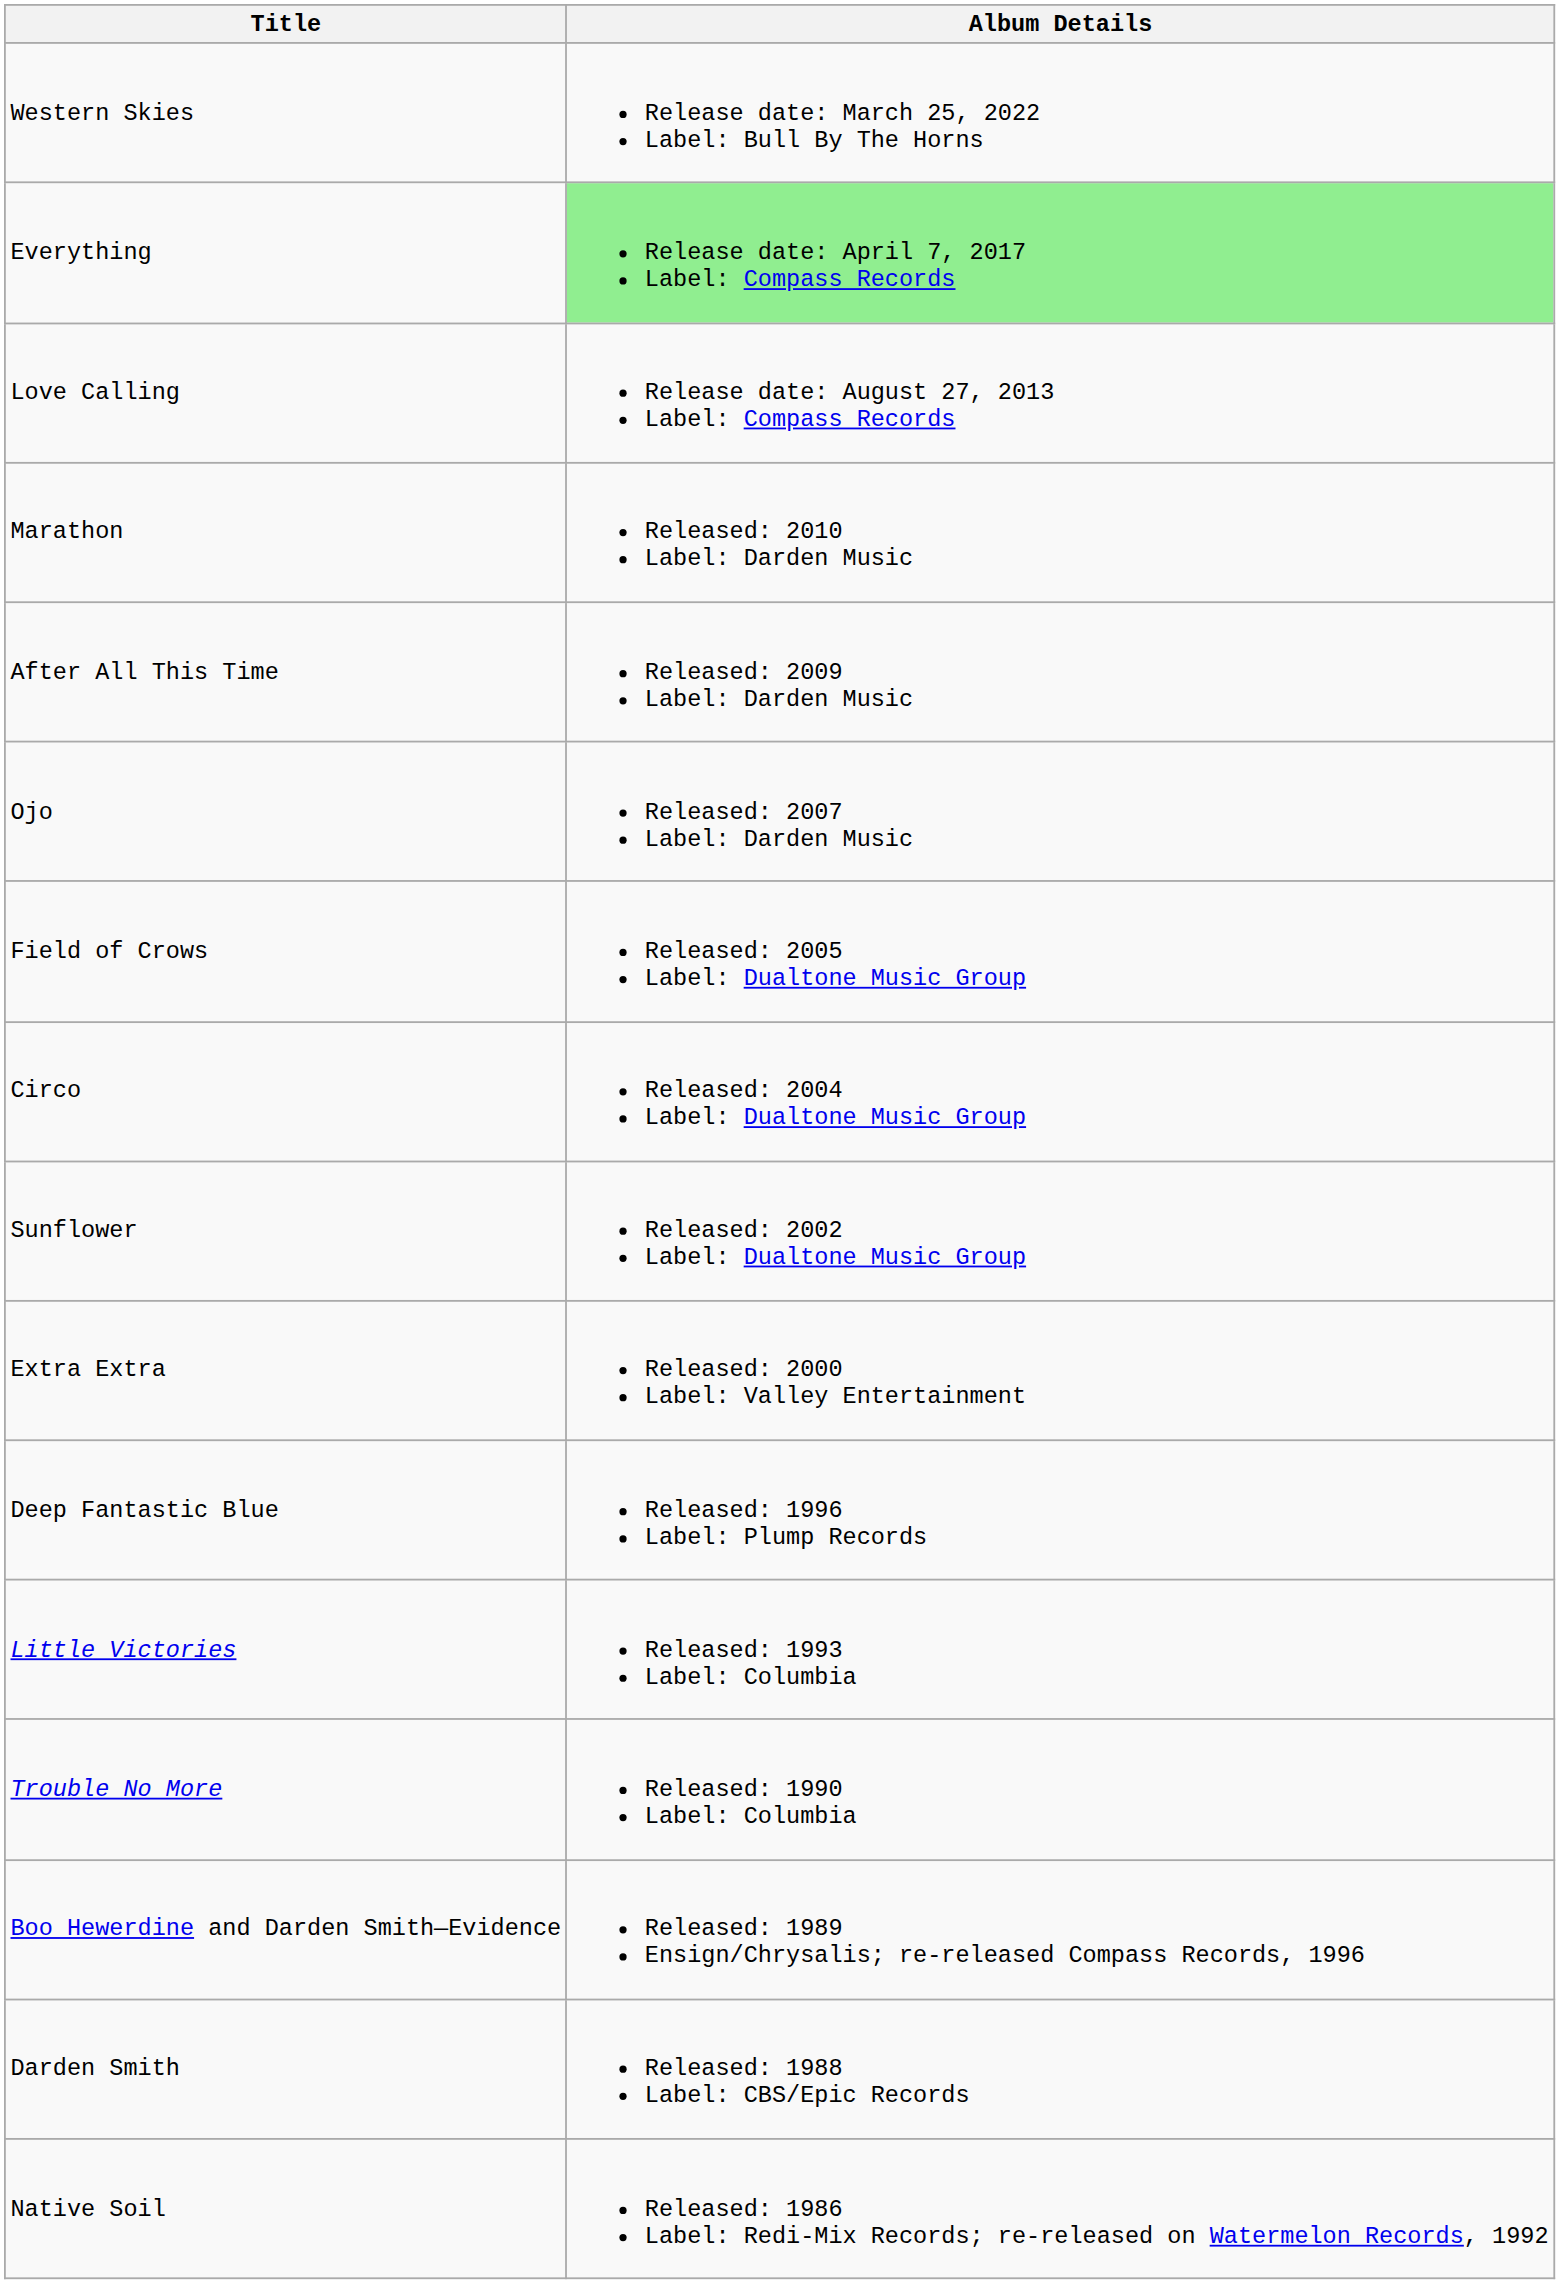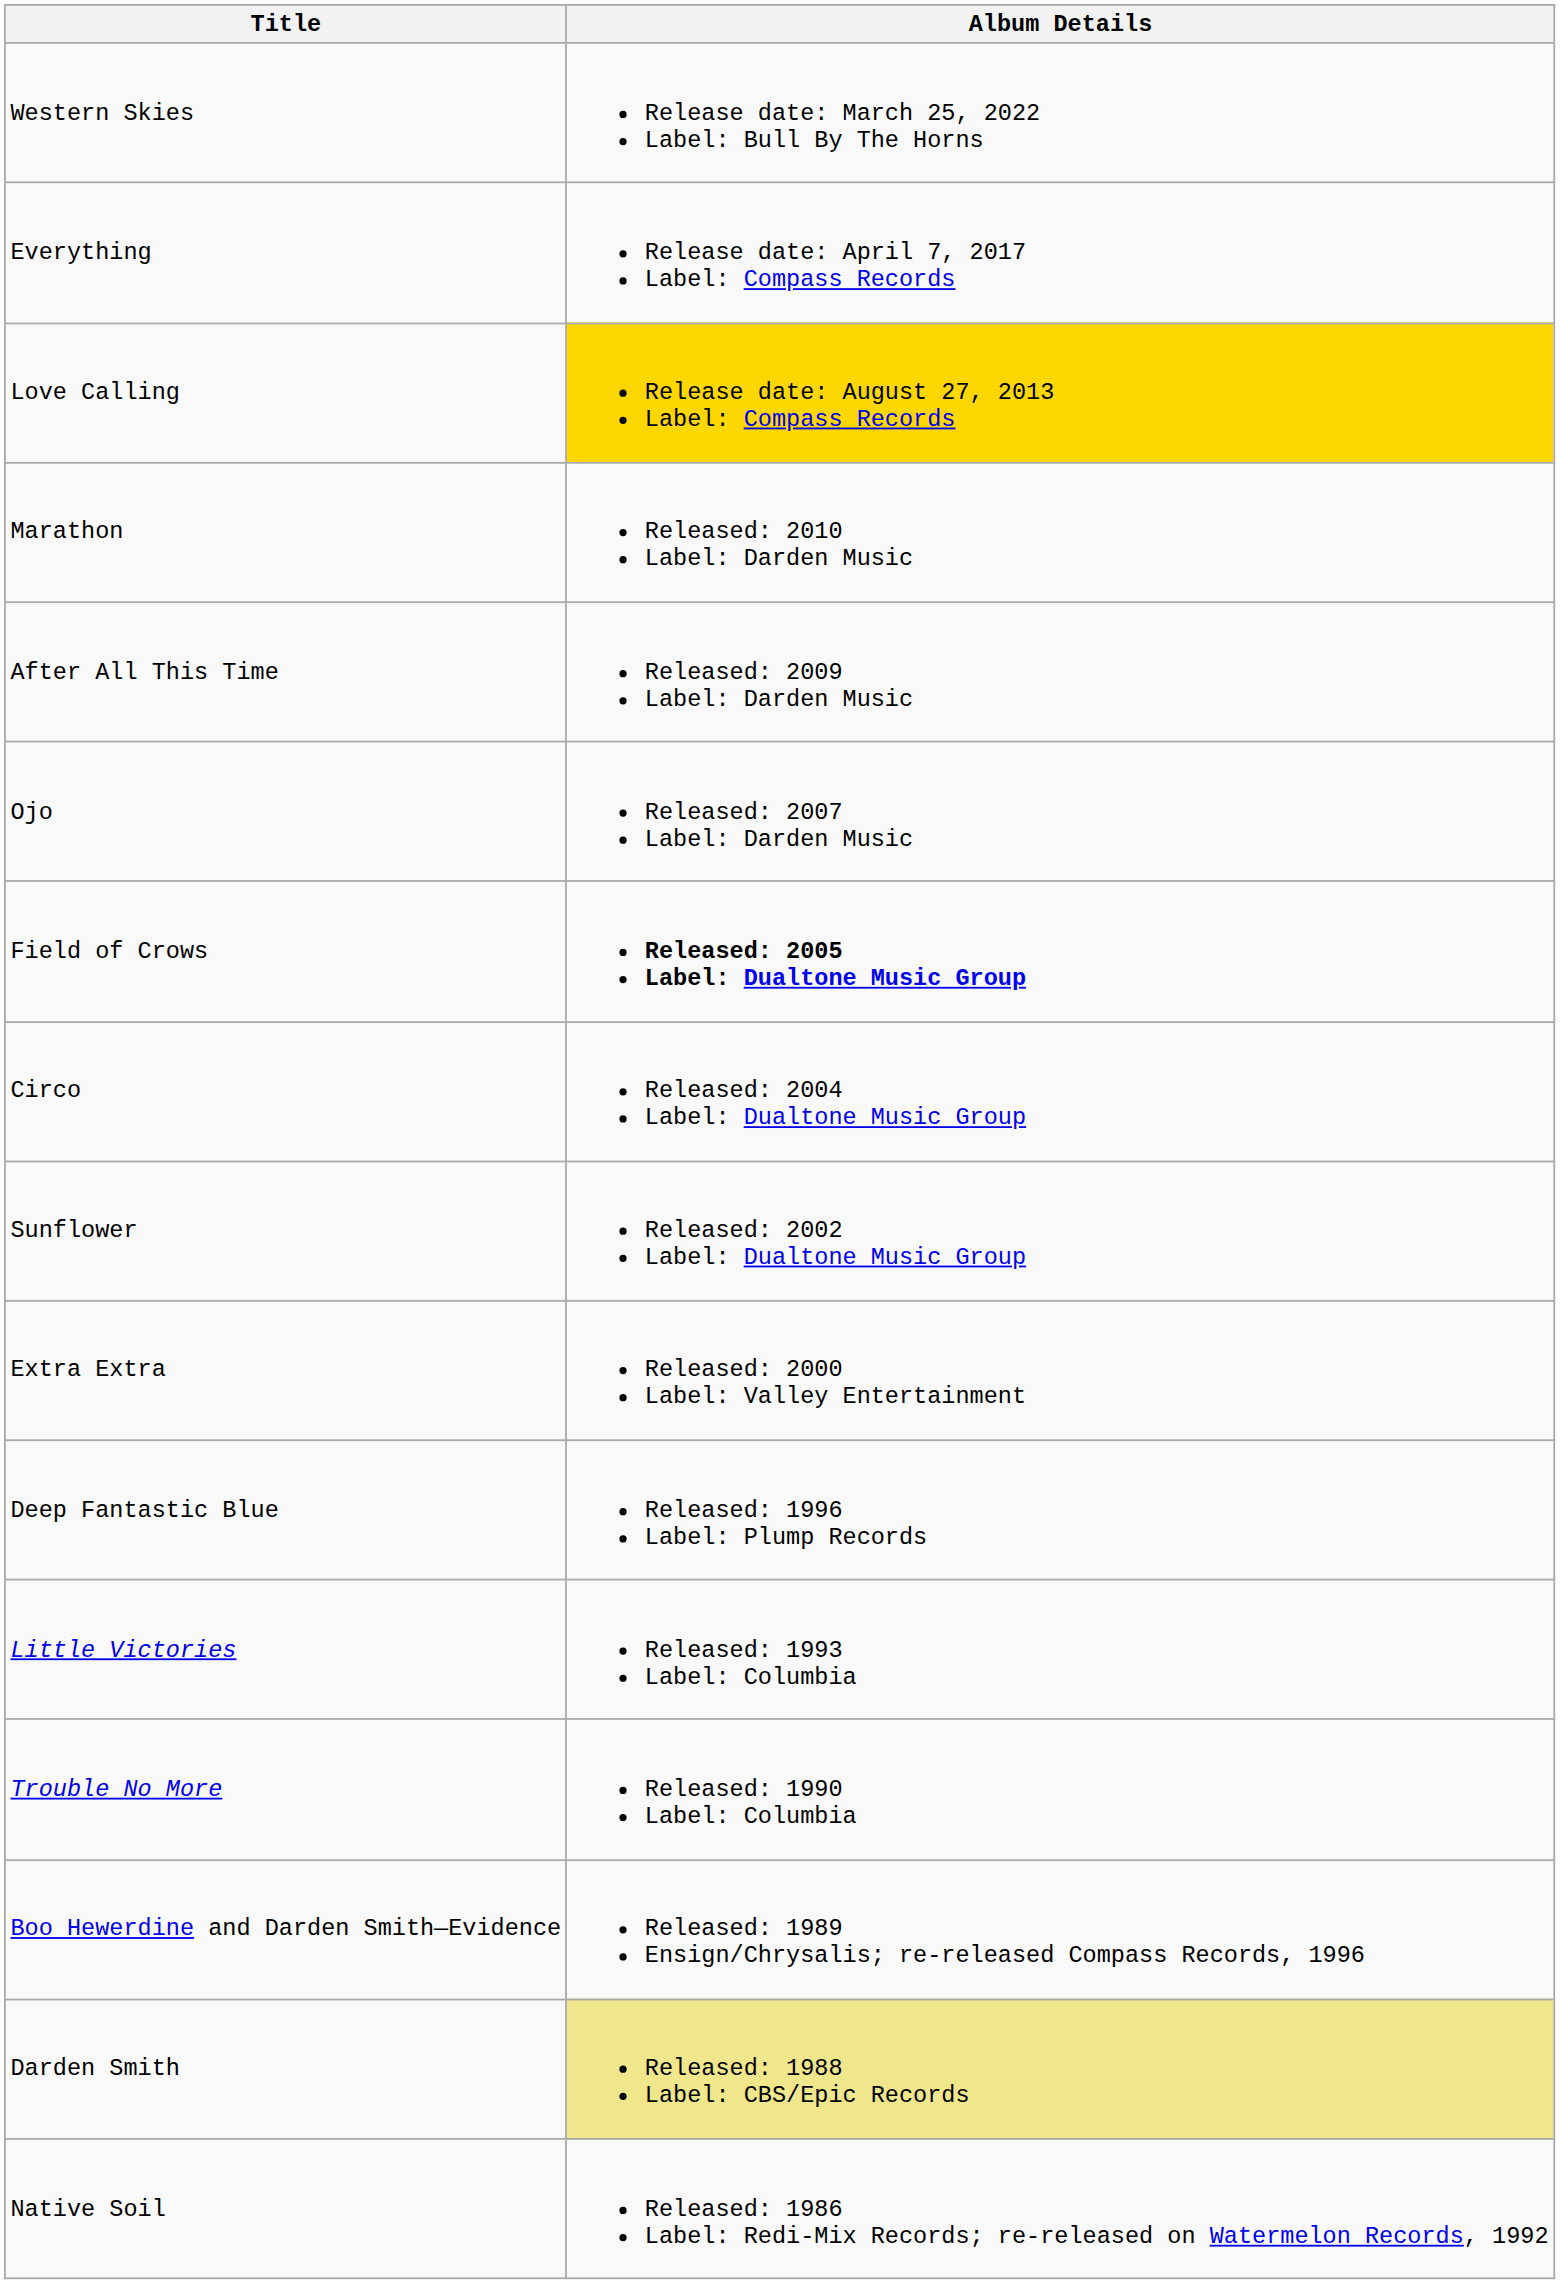(1061, 266) lightgreen background -> (1061, 266) no background
(1061, 406) no background -> (1061, 406) gold background
(1061, 965) normal -> (1061, 965) bold
(1061, 2083) no background -> (1061, 2083) khaki background
